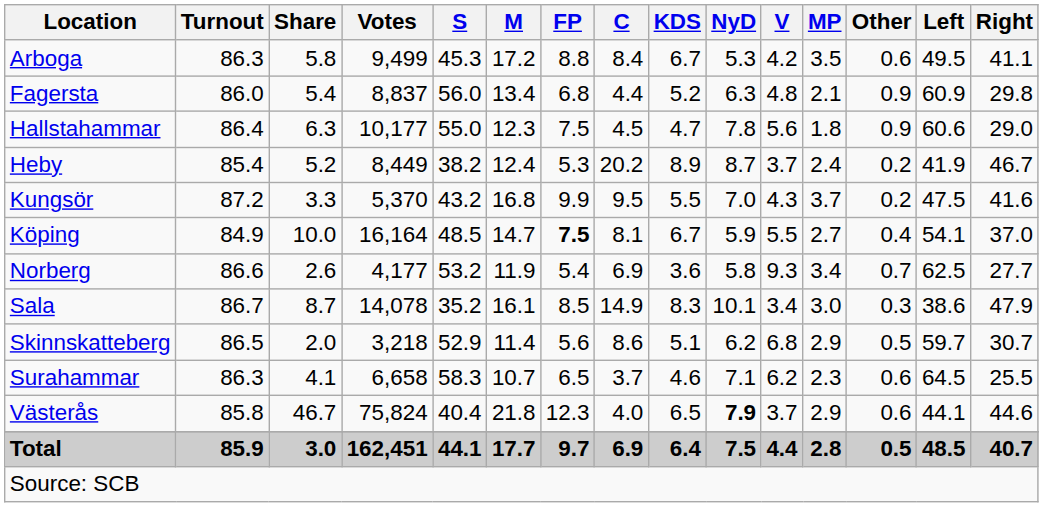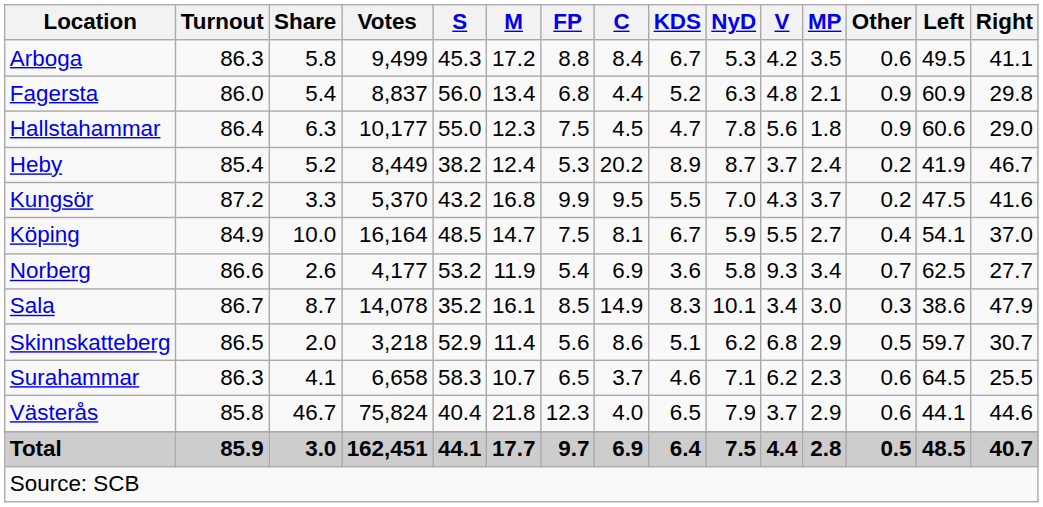(574, 235) bold -> (574, 235) normal
(741, 413) bold -> (741, 413) normal
